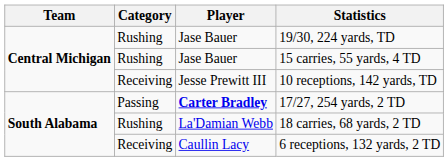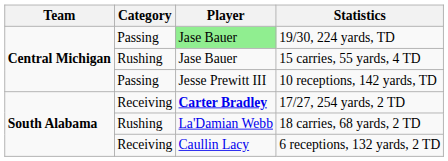(140, 37) Rushing -> (138, 37) Passing
(208, 37) no background -> (208, 37) lightgreen background
(145, 80) Receiving -> (138, 80) Passing
(138, 102) Passing -> (145, 102) Receiving
